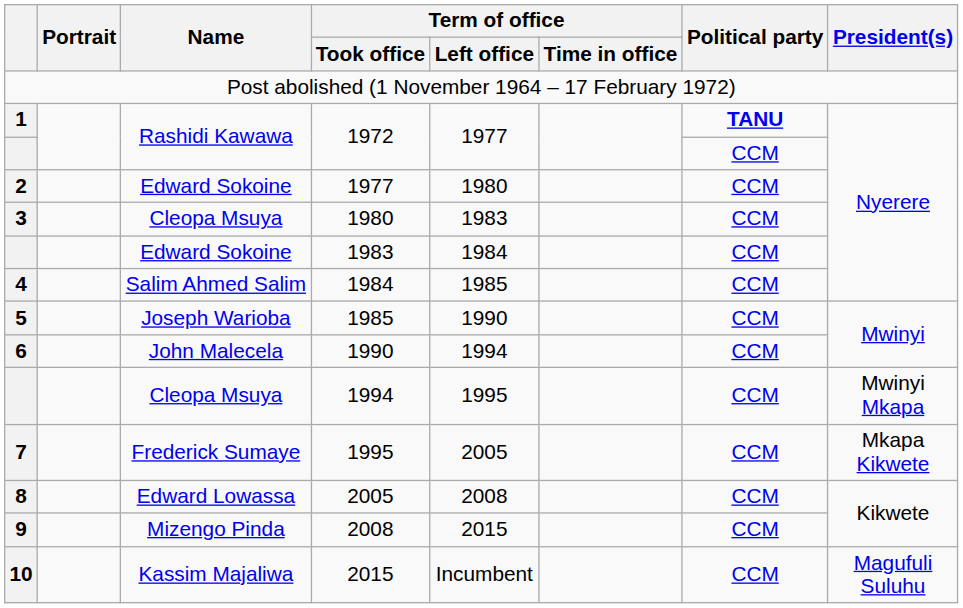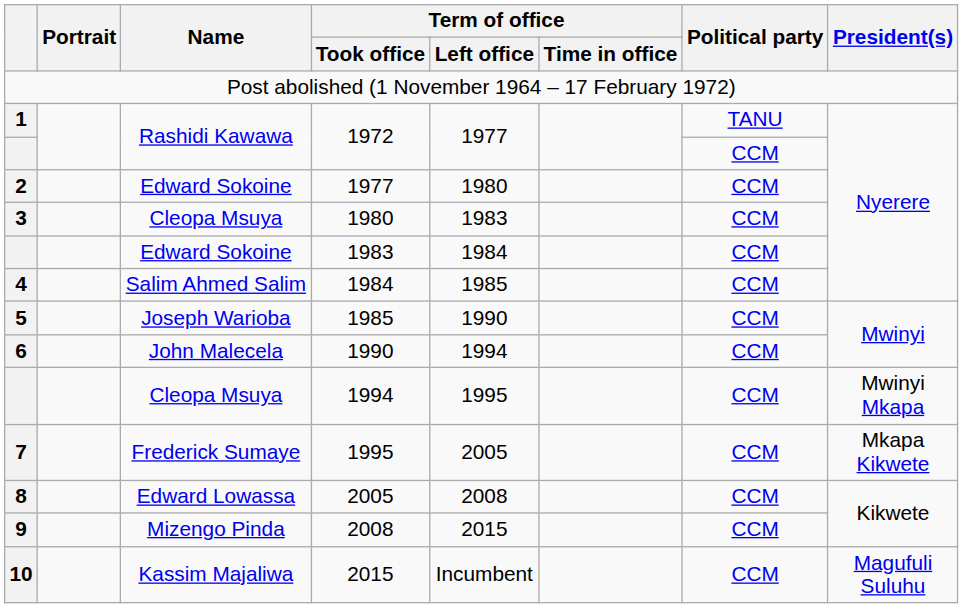(755, 119) bold -> (755, 119) normal
